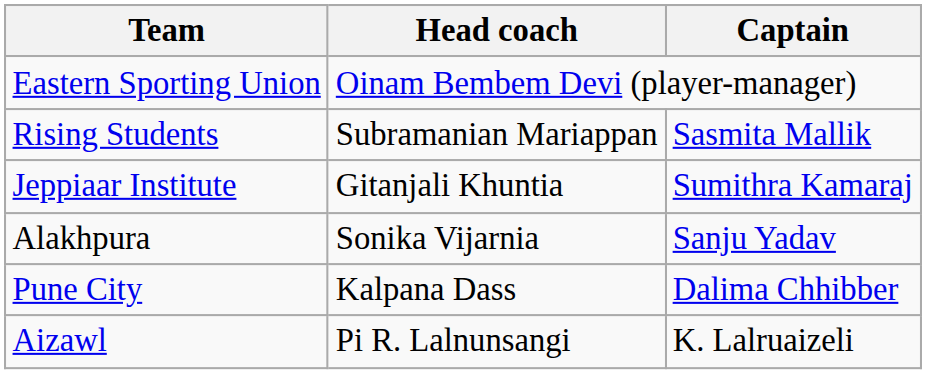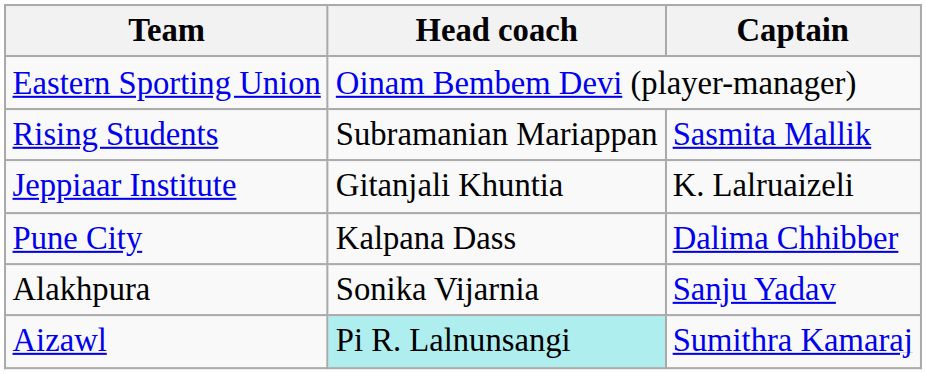(793, 185) Sumithra Kamaraj -> (763, 185) K. Lalruaizeli
rows swapped: (81, 237) <-> (77, 289)
(453, 340) no background -> (453, 340) paleturquoise background
(763, 340) K. Lalruaizeli -> (793, 340) Sumithra Kamaraj
